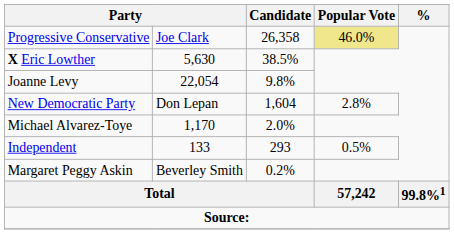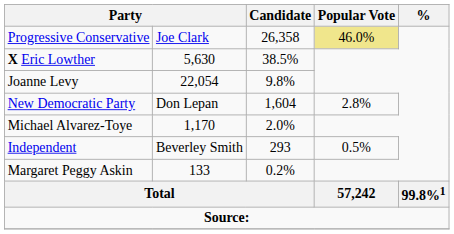(199, 147) 133 -> (199, 147) Beverley Smith
(199, 170) Beverley Smith -> (199, 170) 133
